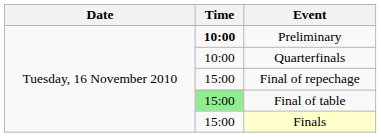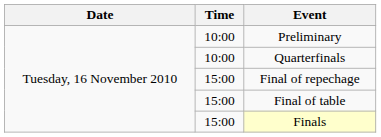(220, 36) bold -> (220, 36) normal
(220, 100) lightgreen background -> (220, 100) no background
